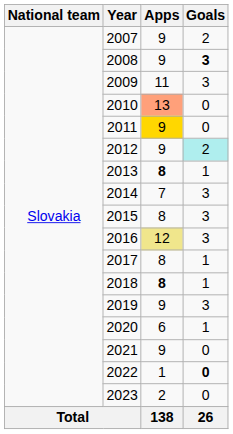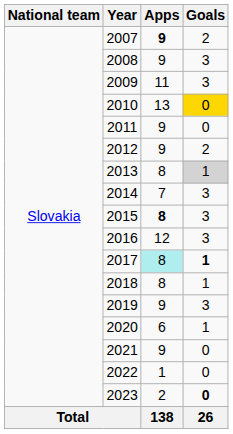(162, 37) normal -> (162, 37) bold
(206, 60) bold -> (206, 60) normal
(162, 104) lightsalmon background -> (162, 104) no background
(206, 104) no background -> (206, 104) gold background
(162, 127) gold background -> (162, 127) no background
(206, 149) paleturquoise background -> (206, 149) no background
(162, 171) bold -> (162, 171) normal
(206, 171) no background -> (206, 171) lightgrey background
(162, 216) normal -> (162, 216) bold
(162, 238) khaki background -> (162, 238) no background
(162, 261) no background -> (162, 261) paleturquoise background
(206, 261) normal -> (206, 261) bold
(162, 283) bold -> (162, 283) normal
(206, 372) bold -> (206, 372) normal
(206, 395) normal -> (206, 395) bold
